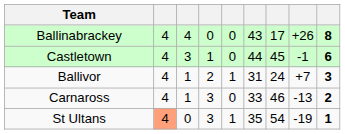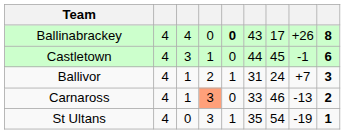(233, 35) normal -> (233, 35) bold
(210, 98) no background -> (210, 98) lightsalmon background
(165, 118) lightsalmon background -> (165, 118) no background
